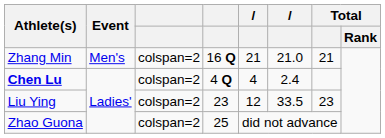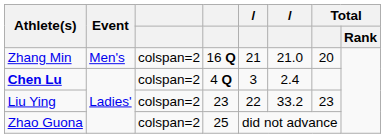(326, 58) 21 -> (326, 58) 20
(253, 80) 4 -> (253, 80) 3
(253, 101) 12 -> (253, 101) 22
(290, 101) 33.5 -> (290, 101) 33.2
